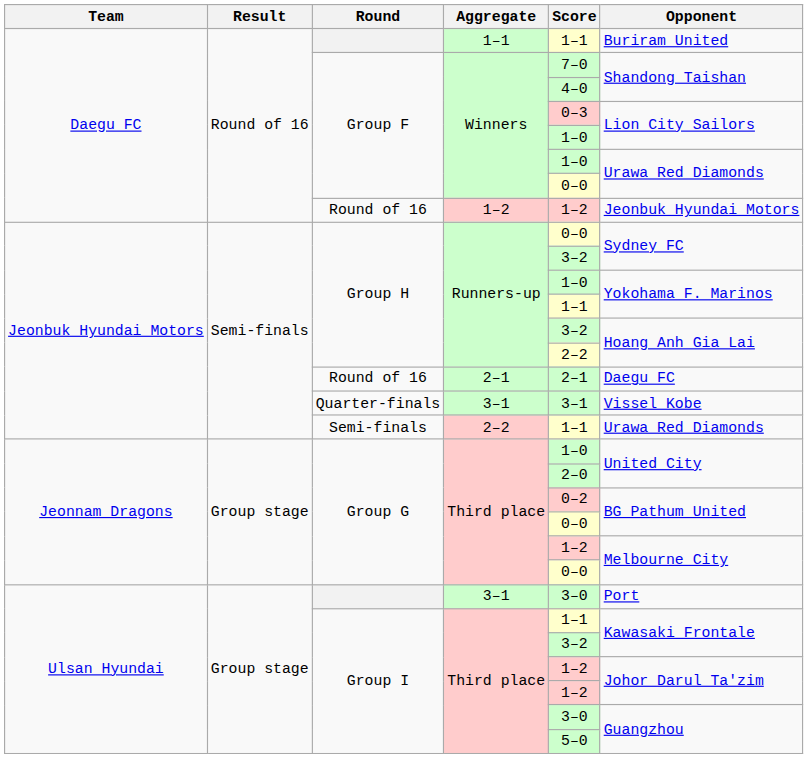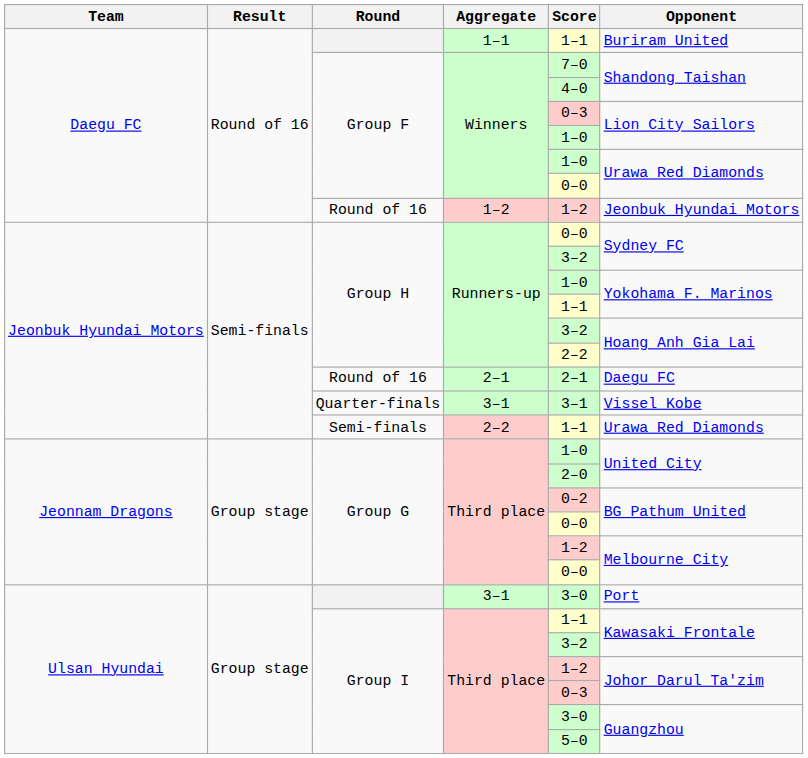(574, 693) 1–2 -> (574, 693) 0–3
